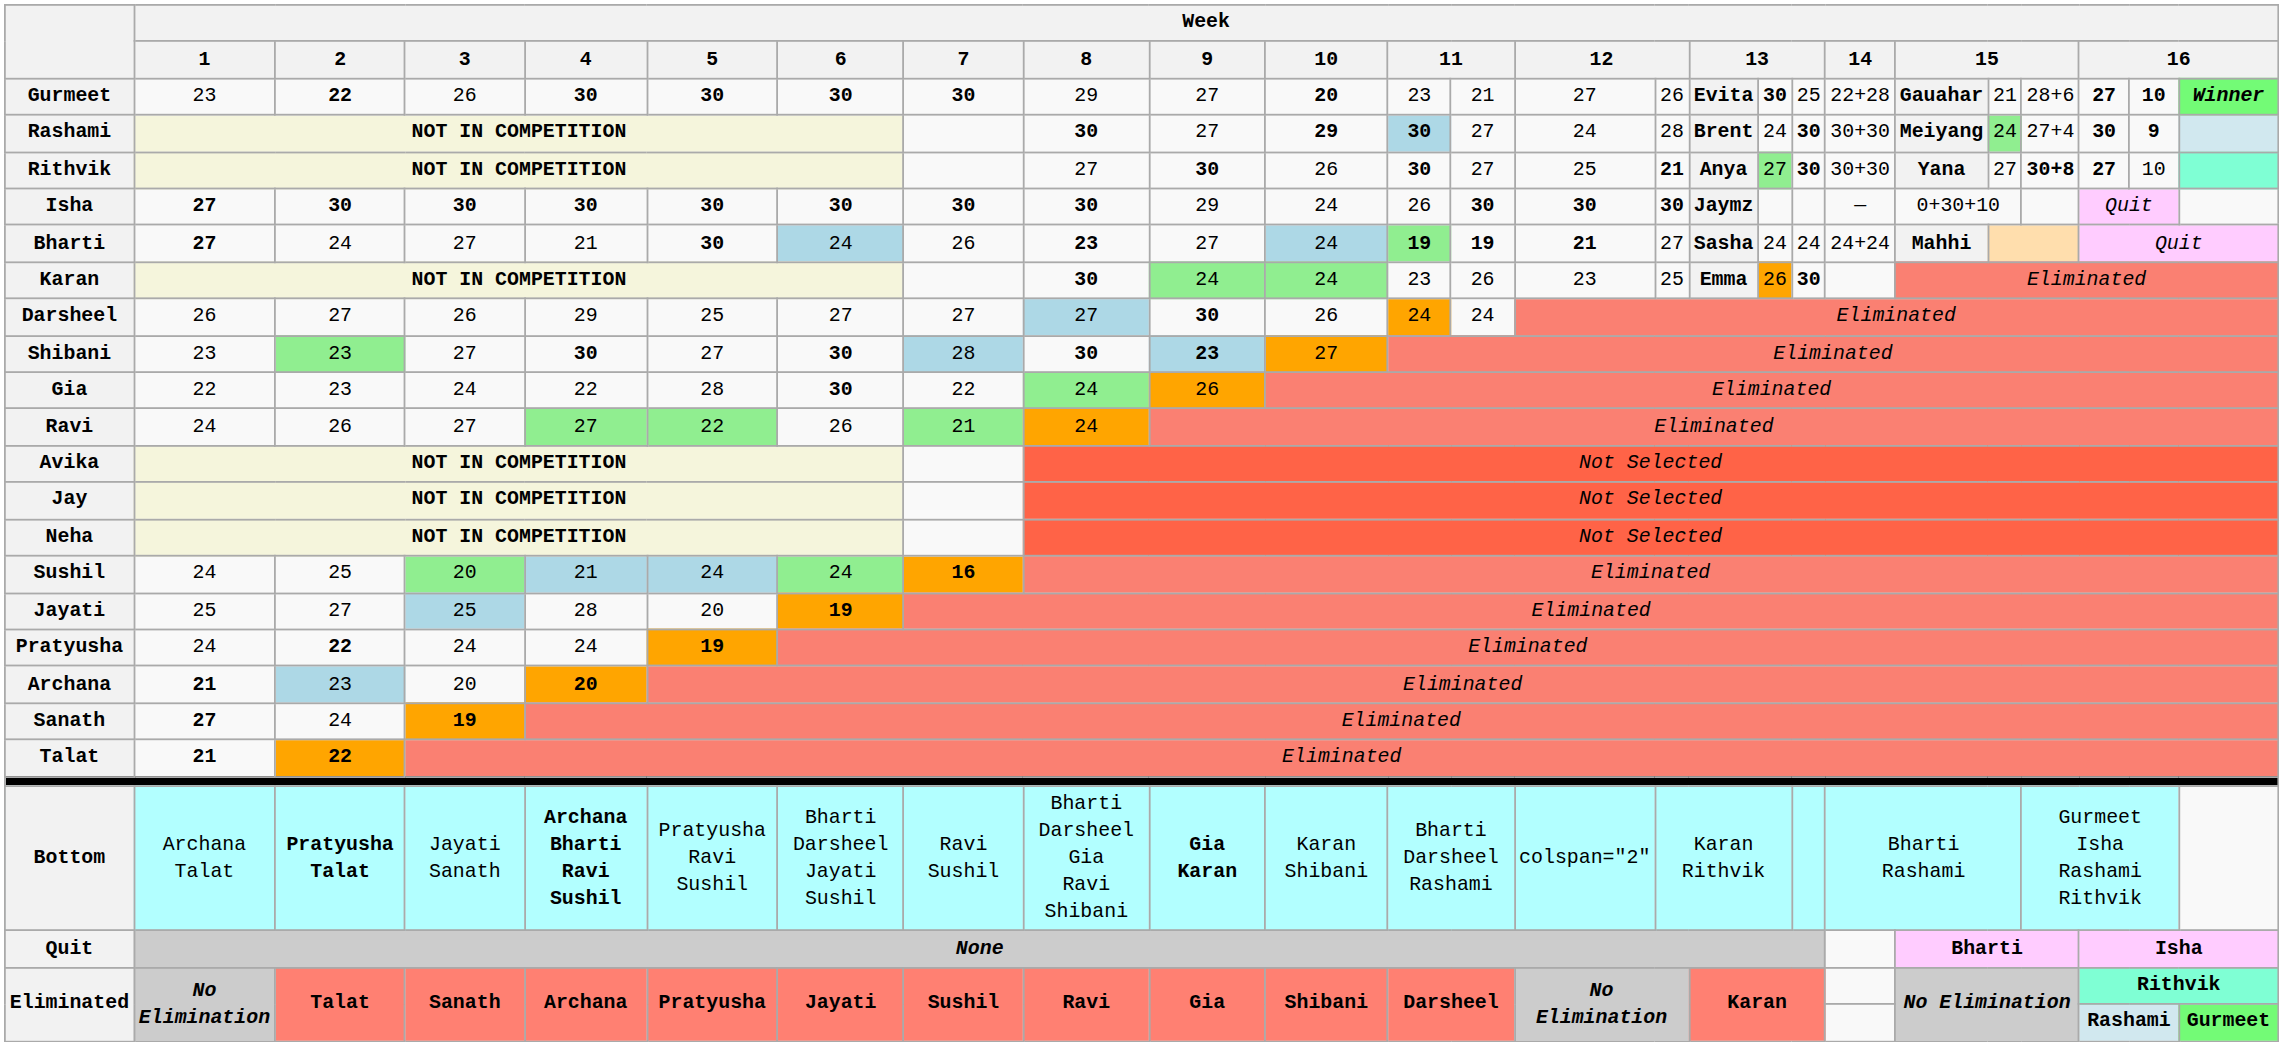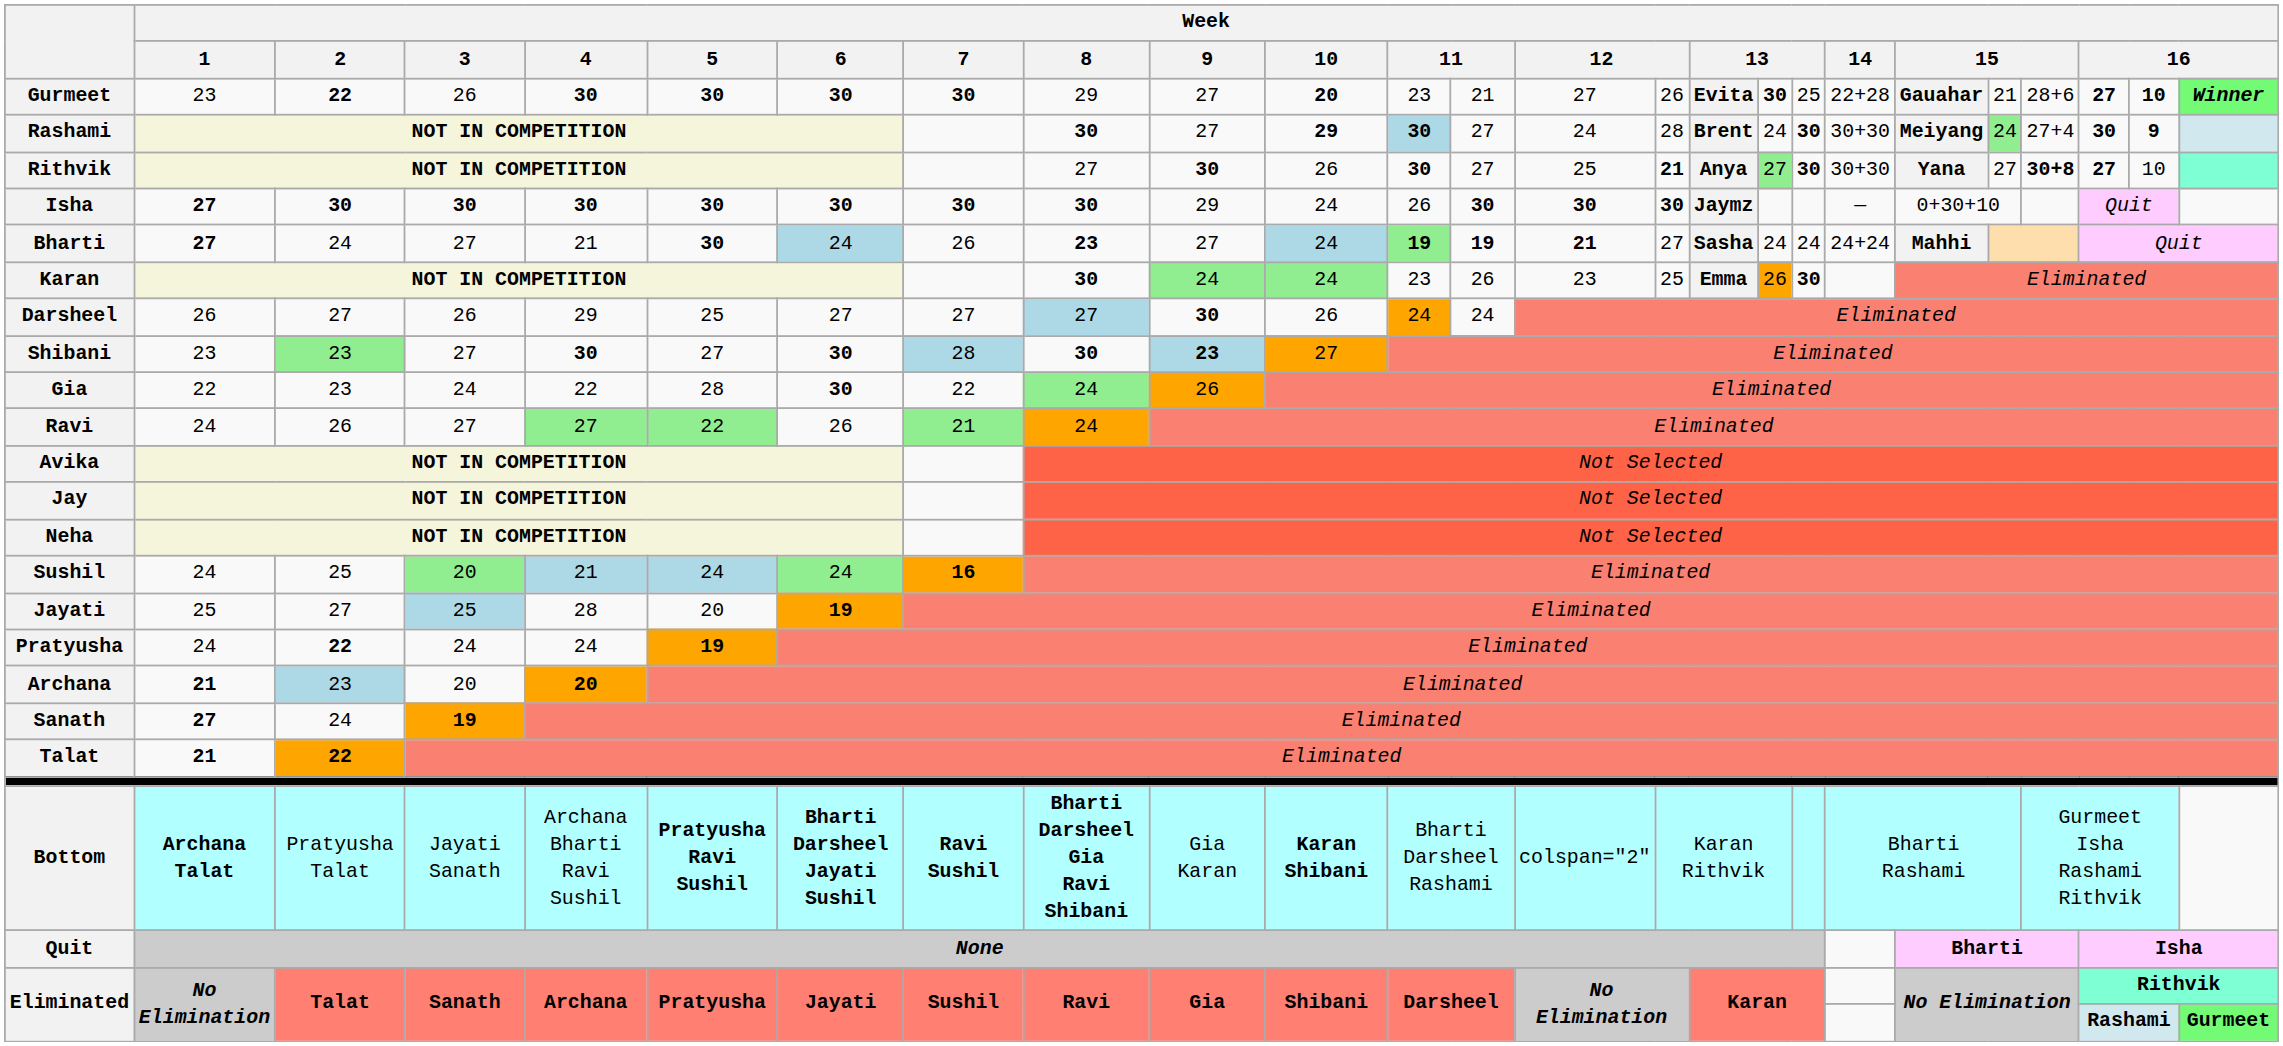(204, 857) normal -> (204, 857) bold
(340, 857) bold -> (340, 857) normal
(586, 857) bold -> (586, 857) normal
(712, 857) normal -> (712, 857) bold
(841, 857) normal -> (841, 857) bold
(963, 857) normal -> (963, 857) bold
(1086, 857) normal -> (1086, 857) bold
(1207, 857) bold -> (1207, 857) normal
(1326, 857) normal -> (1326, 857) bold
